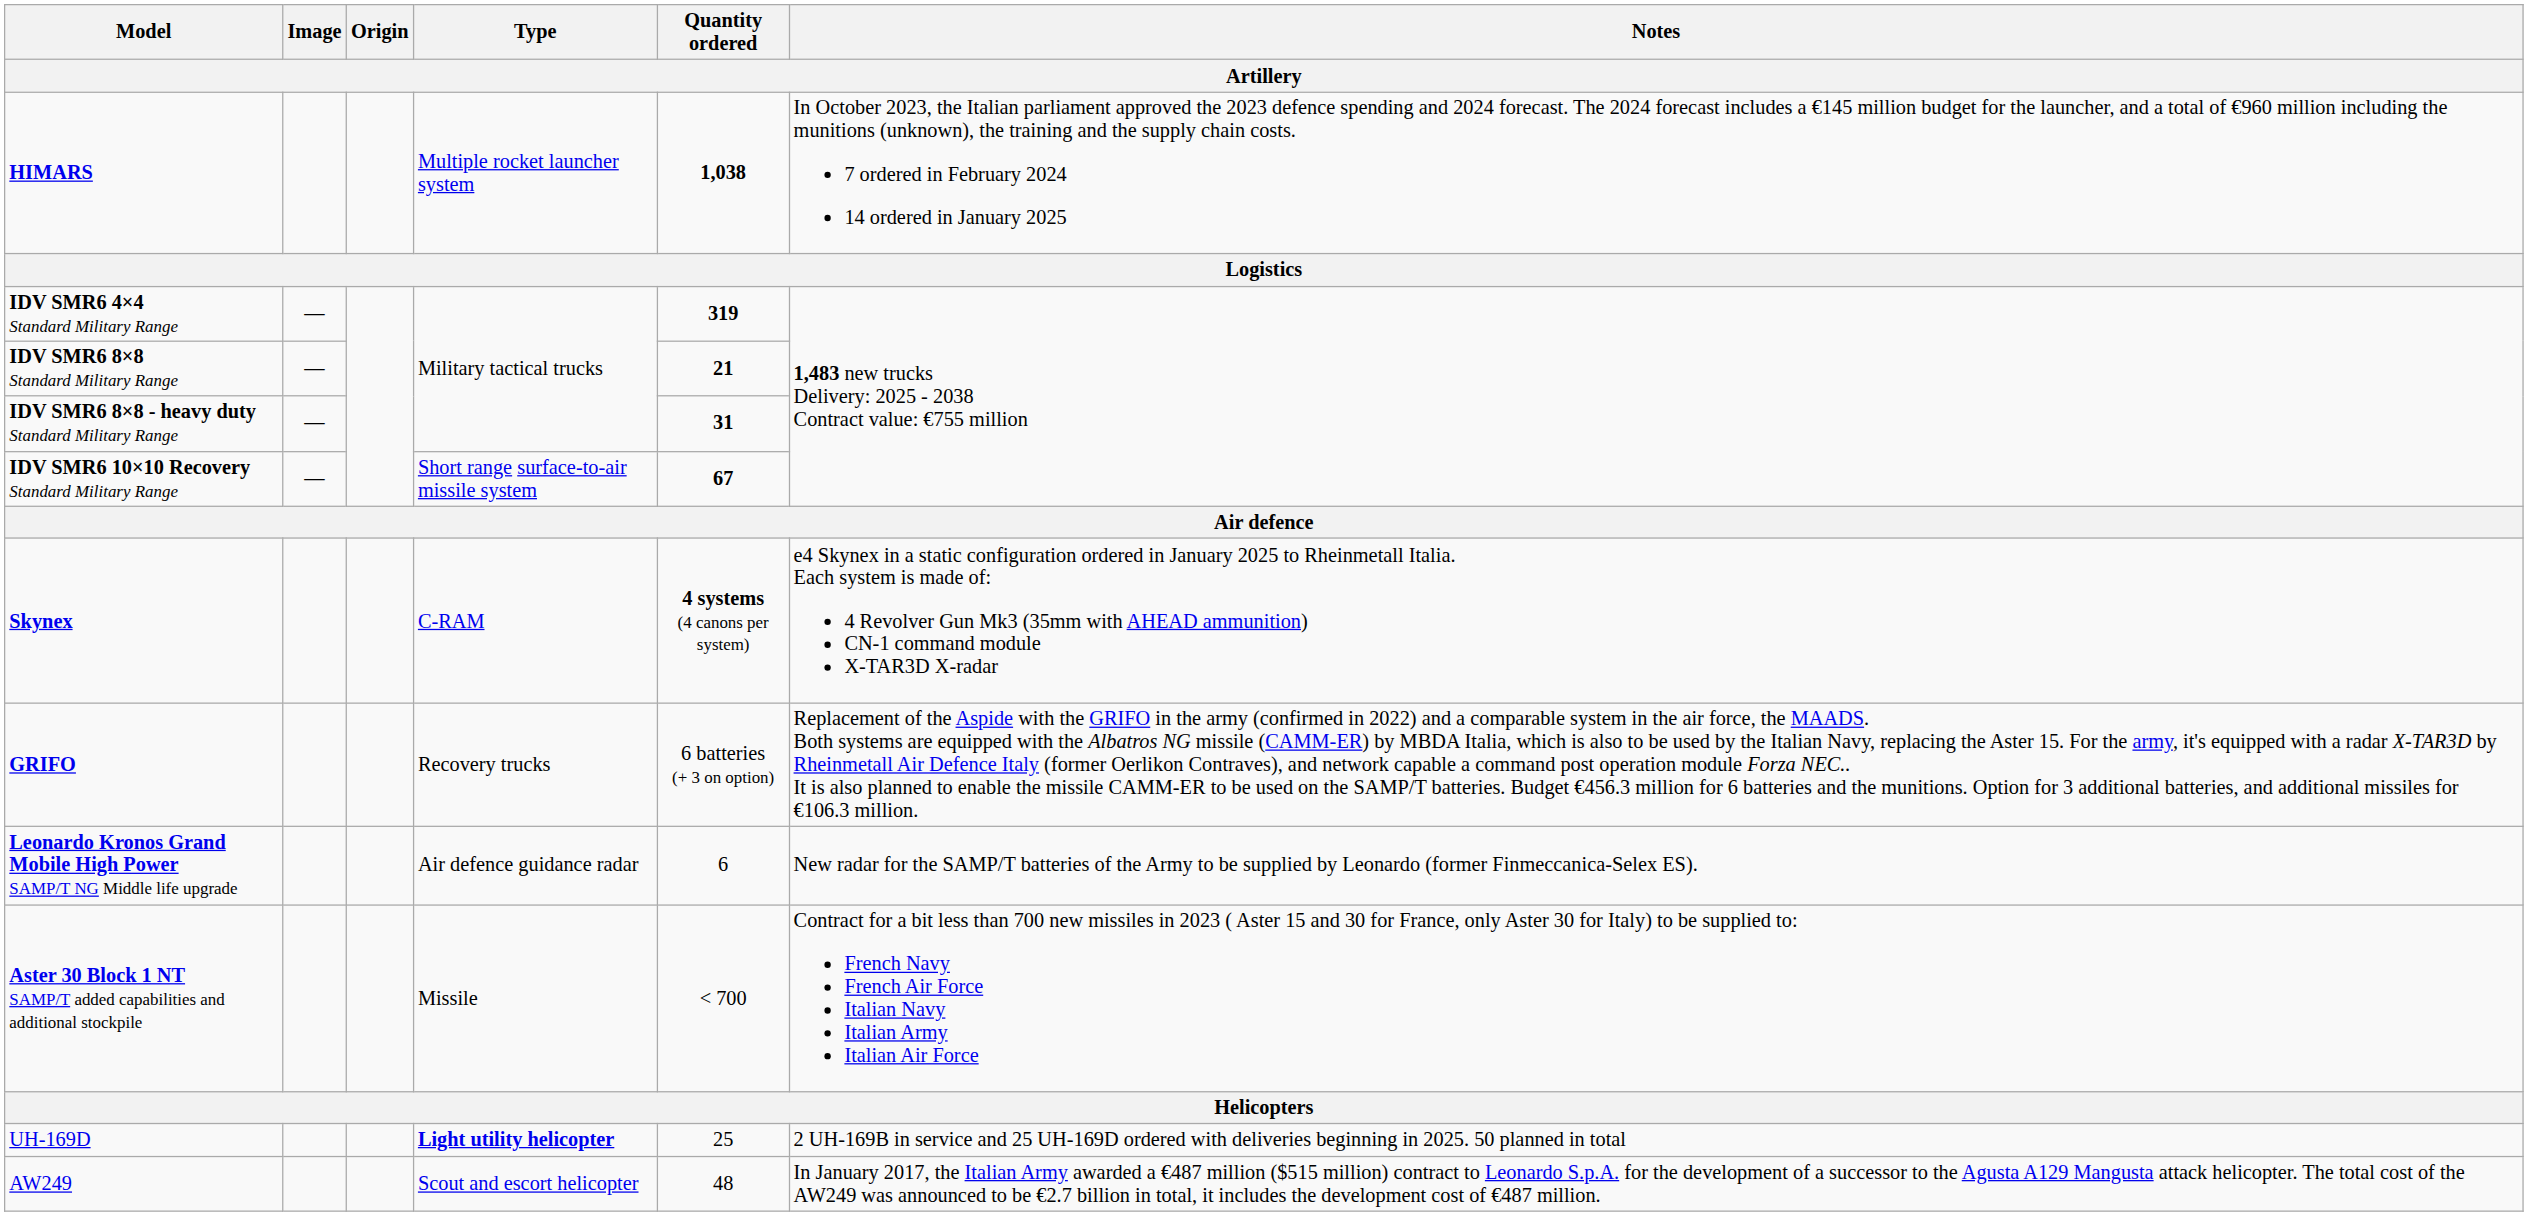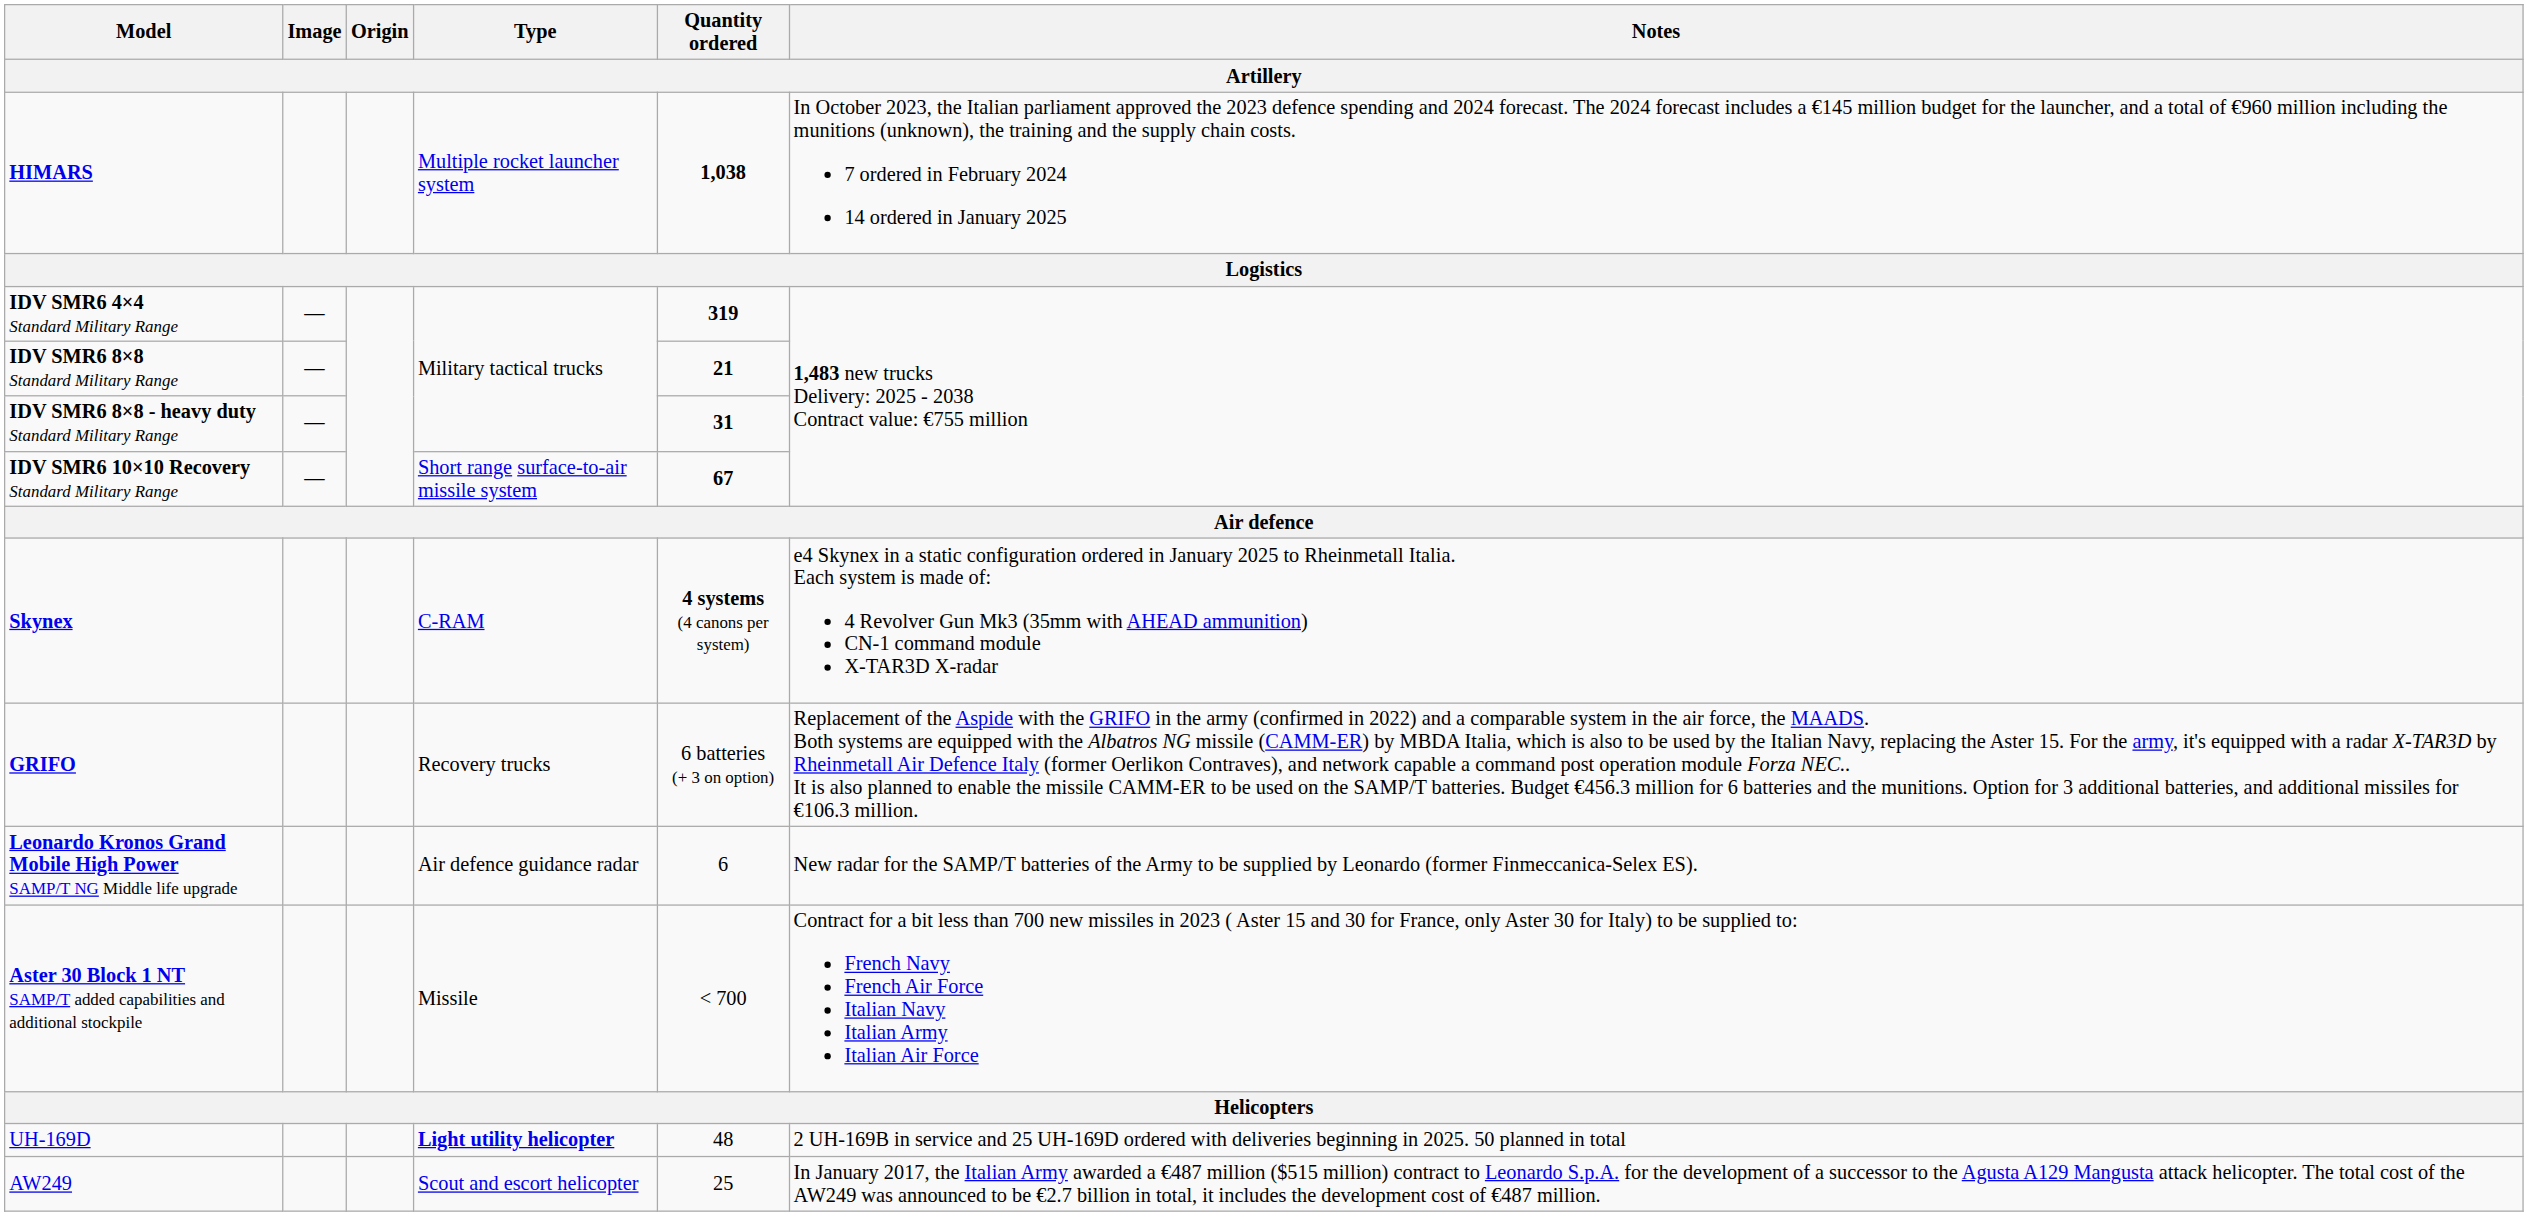(723, 1139) 25 -> (723, 1139) 48
(723, 1183) 48 -> (723, 1183) 25
